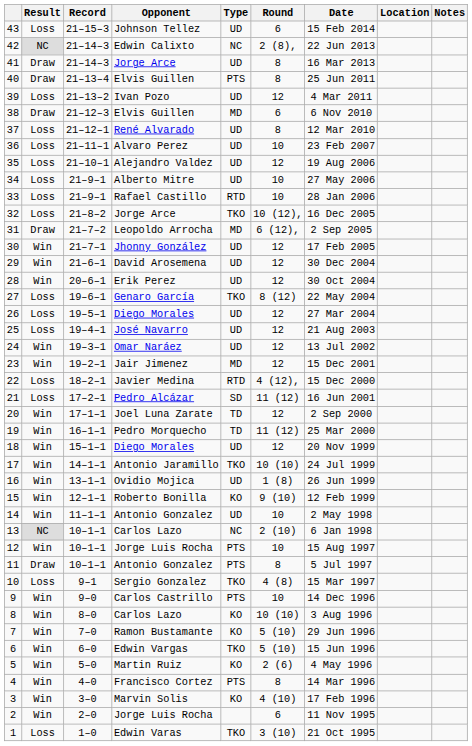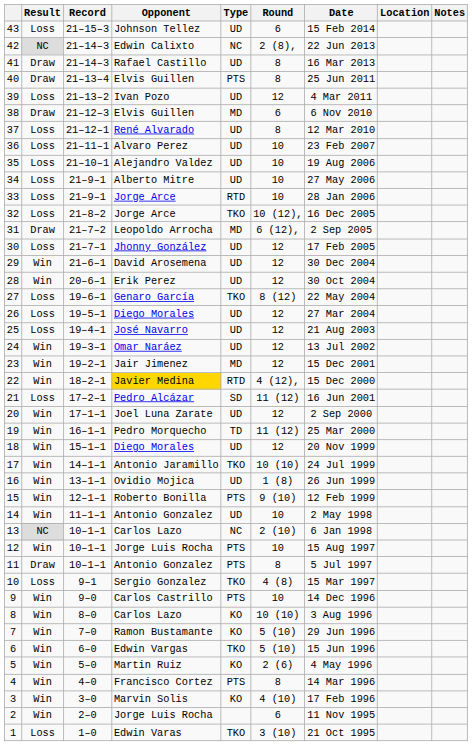(145, 63) Jorge Arce -> (160, 63) Rafael Castillo
(278, 163) 12 -> (278, 163) 10
(160, 197) Rafael Castillo -> (145, 197) Jorge Arce
(43, 247) Win -> (43, 247) Loss
(43, 381) Loss -> (43, 381) Win
(154, 381) no background -> (154, 381) gold background
(236, 414) TD -> (236, 414) UD
(236, 498) KO -> (236, 498) PTS
